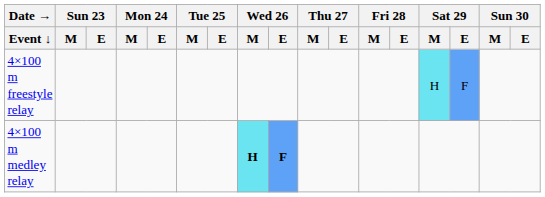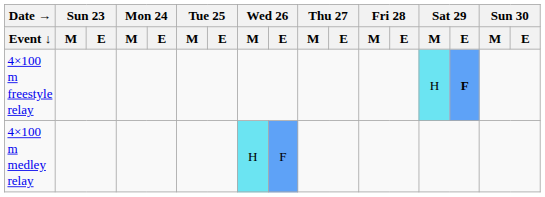(465, 85) normal -> (465, 85) bold
(253, 156) bold -> (253, 156) normal
(283, 156) bold -> (283, 156) normal
